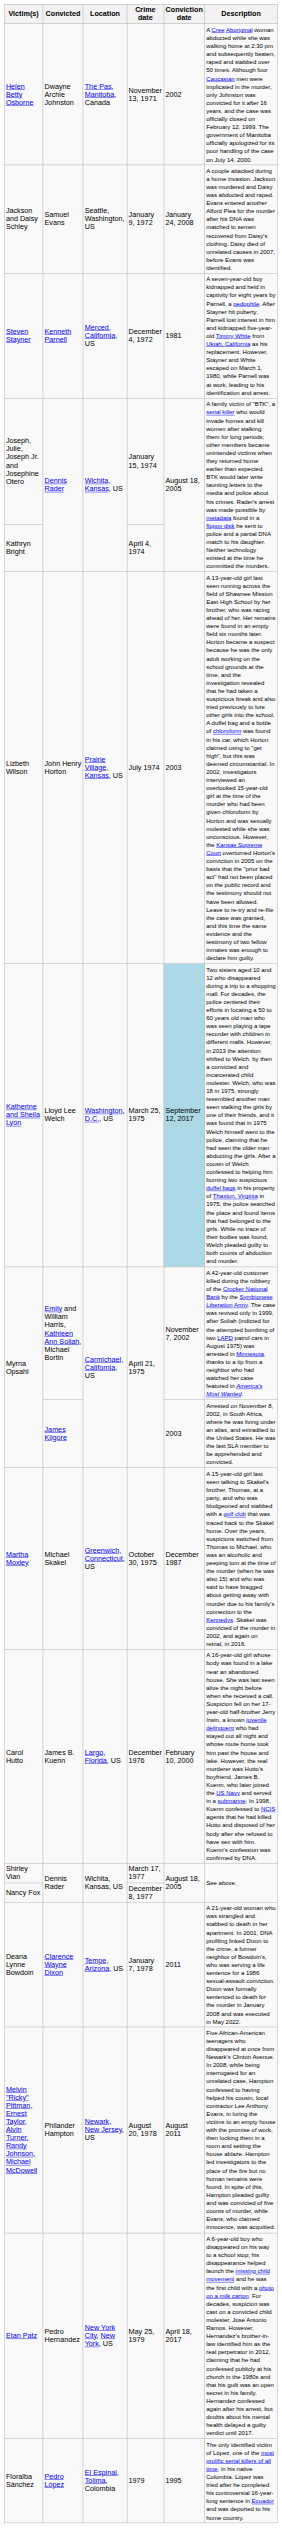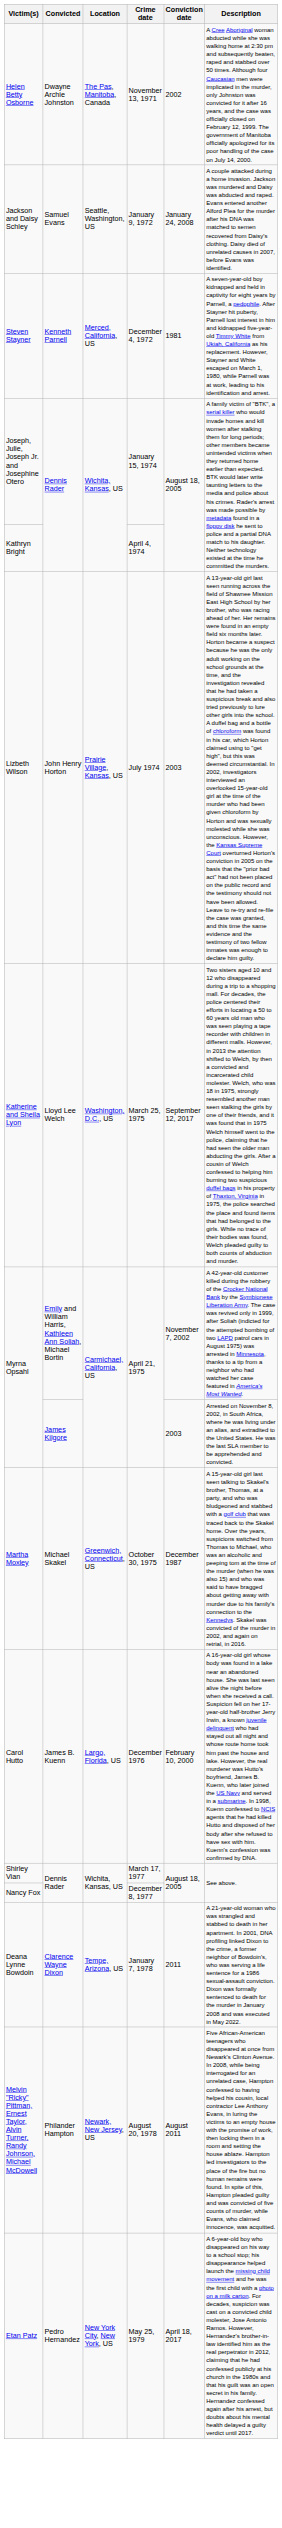(183, 1115) lightblue background -> (183, 1115) no background
- row: (20, 2481)
